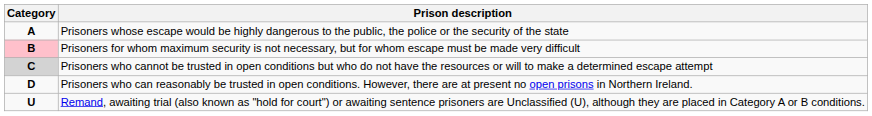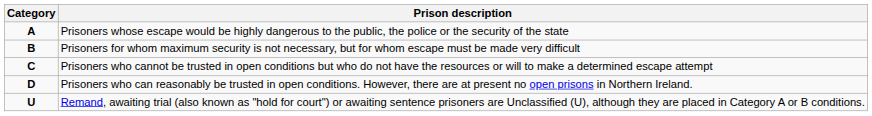(31, 48) pink background -> (31, 48) no background
(31, 66) lightgrey background -> (31, 66) no background
